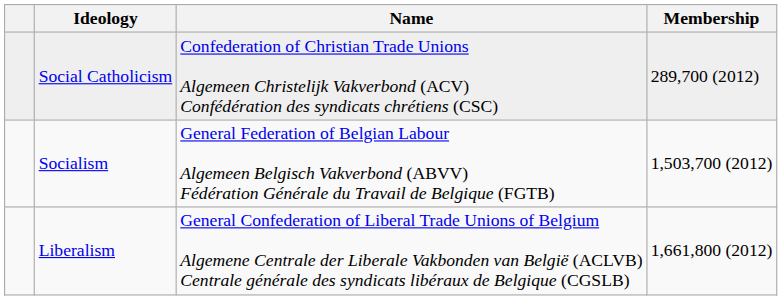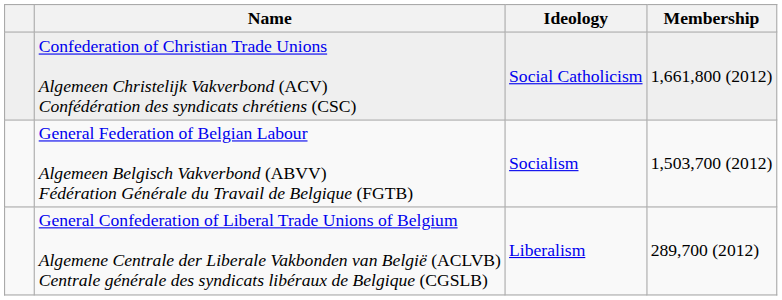columns swapped: (411, 18) <-> (105, 18)
(705, 76) 289,700 (2012) -> (712, 76) 1,661,800 (2012)
(712, 250) 1,661,800 (2012) -> (705, 250) 289,700 (2012)
